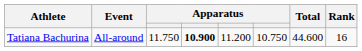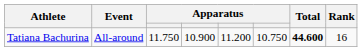(200, 37) bold -> (200, 37) normal
(308, 37) normal -> (308, 37) bold
